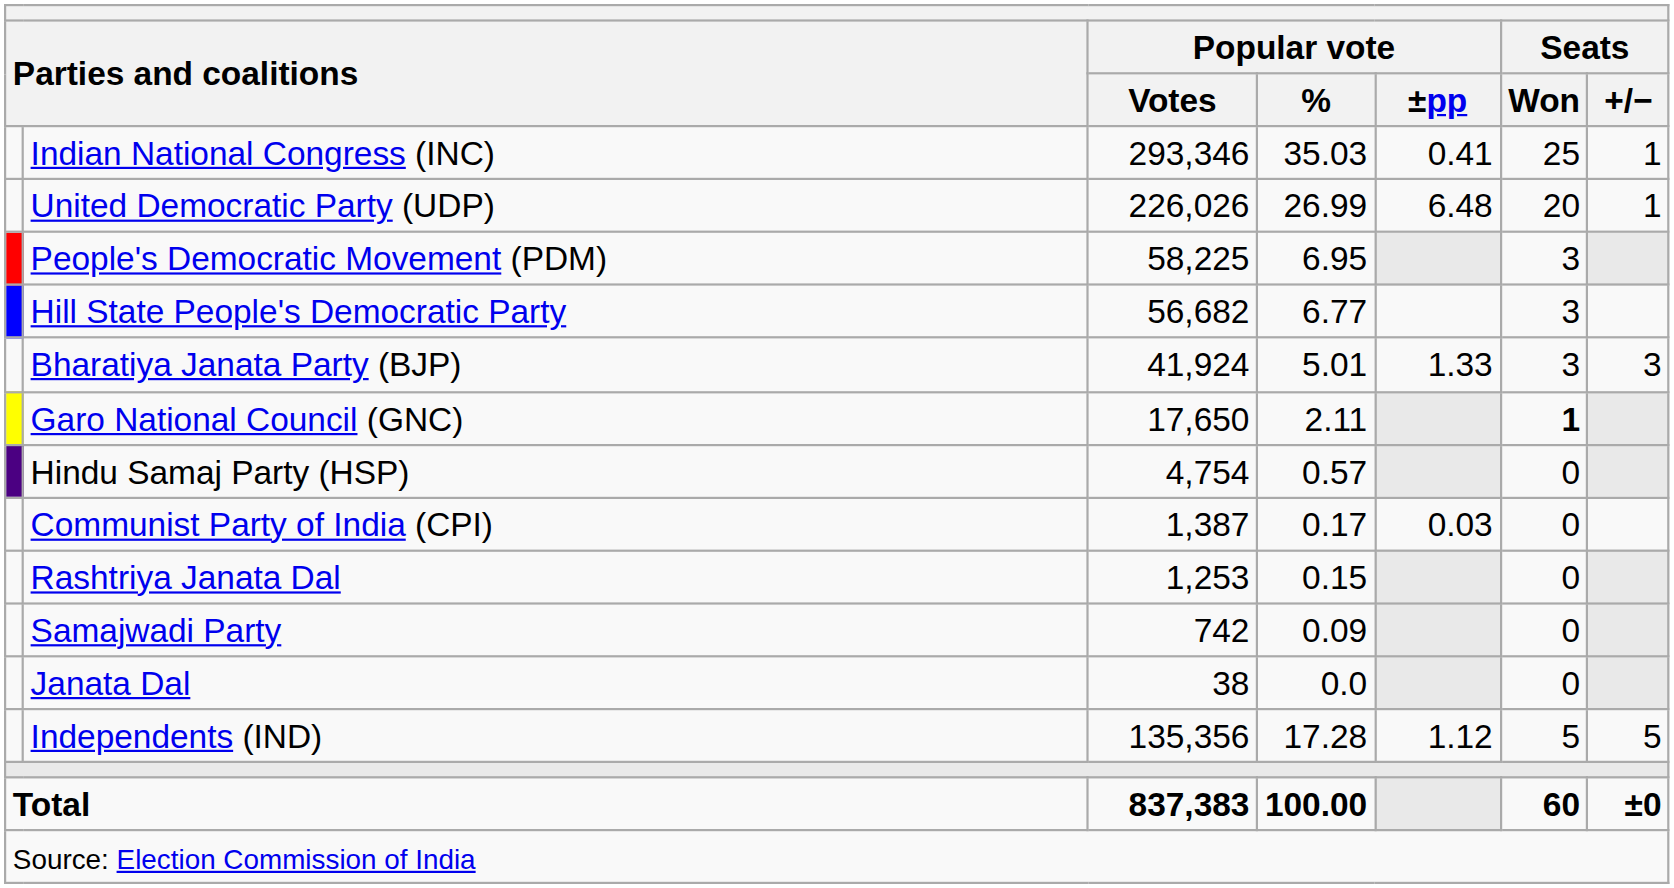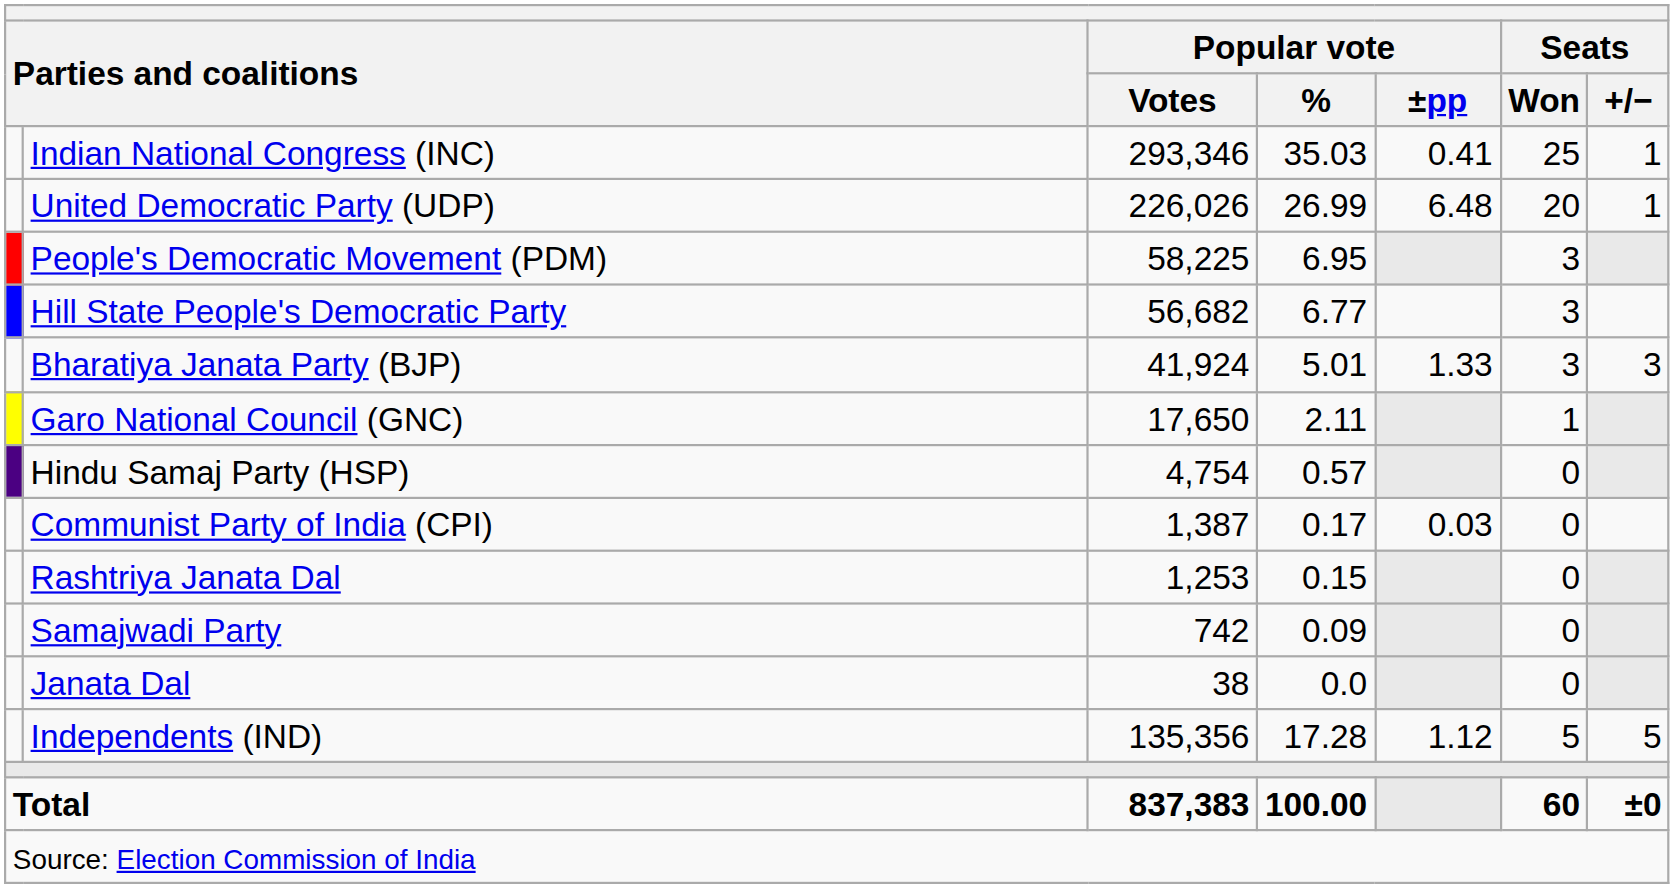(1571, 418) bold -> (1571, 418) normal
